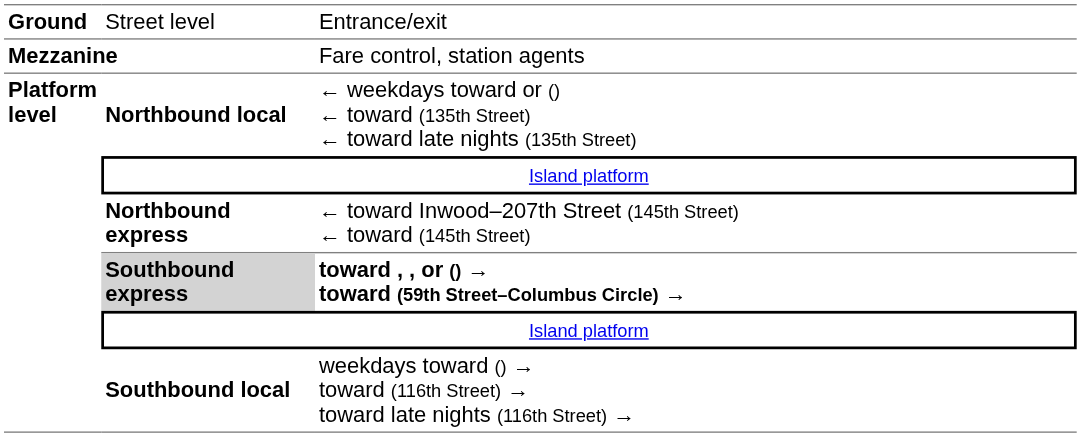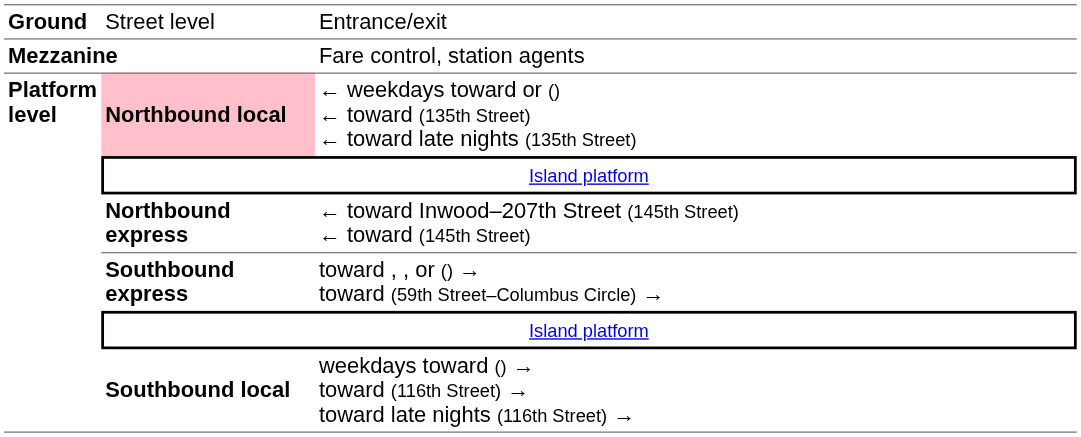(196, 114) no background -> (196, 114) pink background
(170, 281) lightgrey background -> (170, 281) no background
(503, 281) bold -> (492, 281) normal
